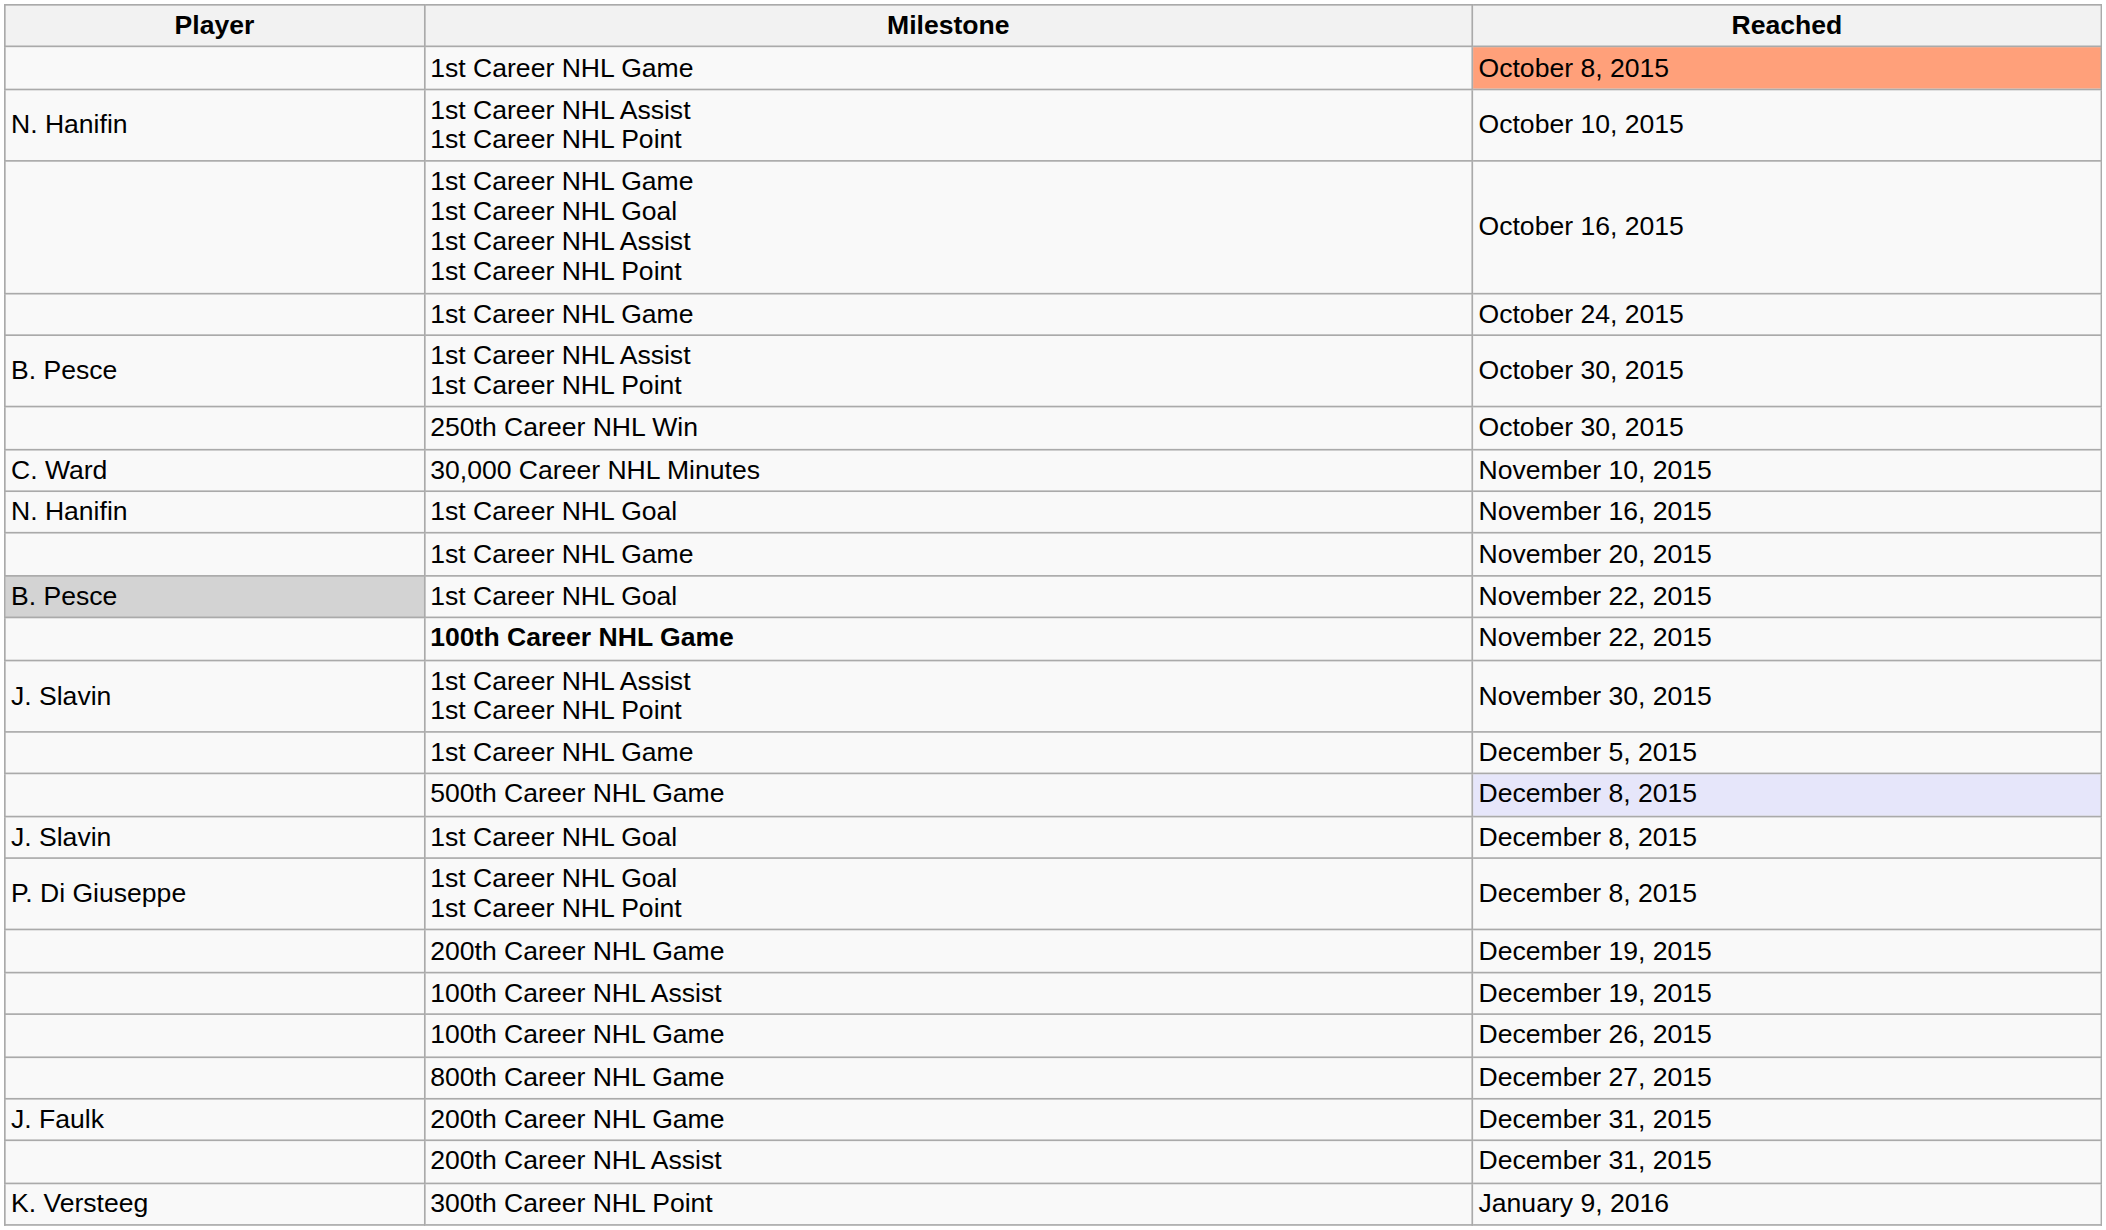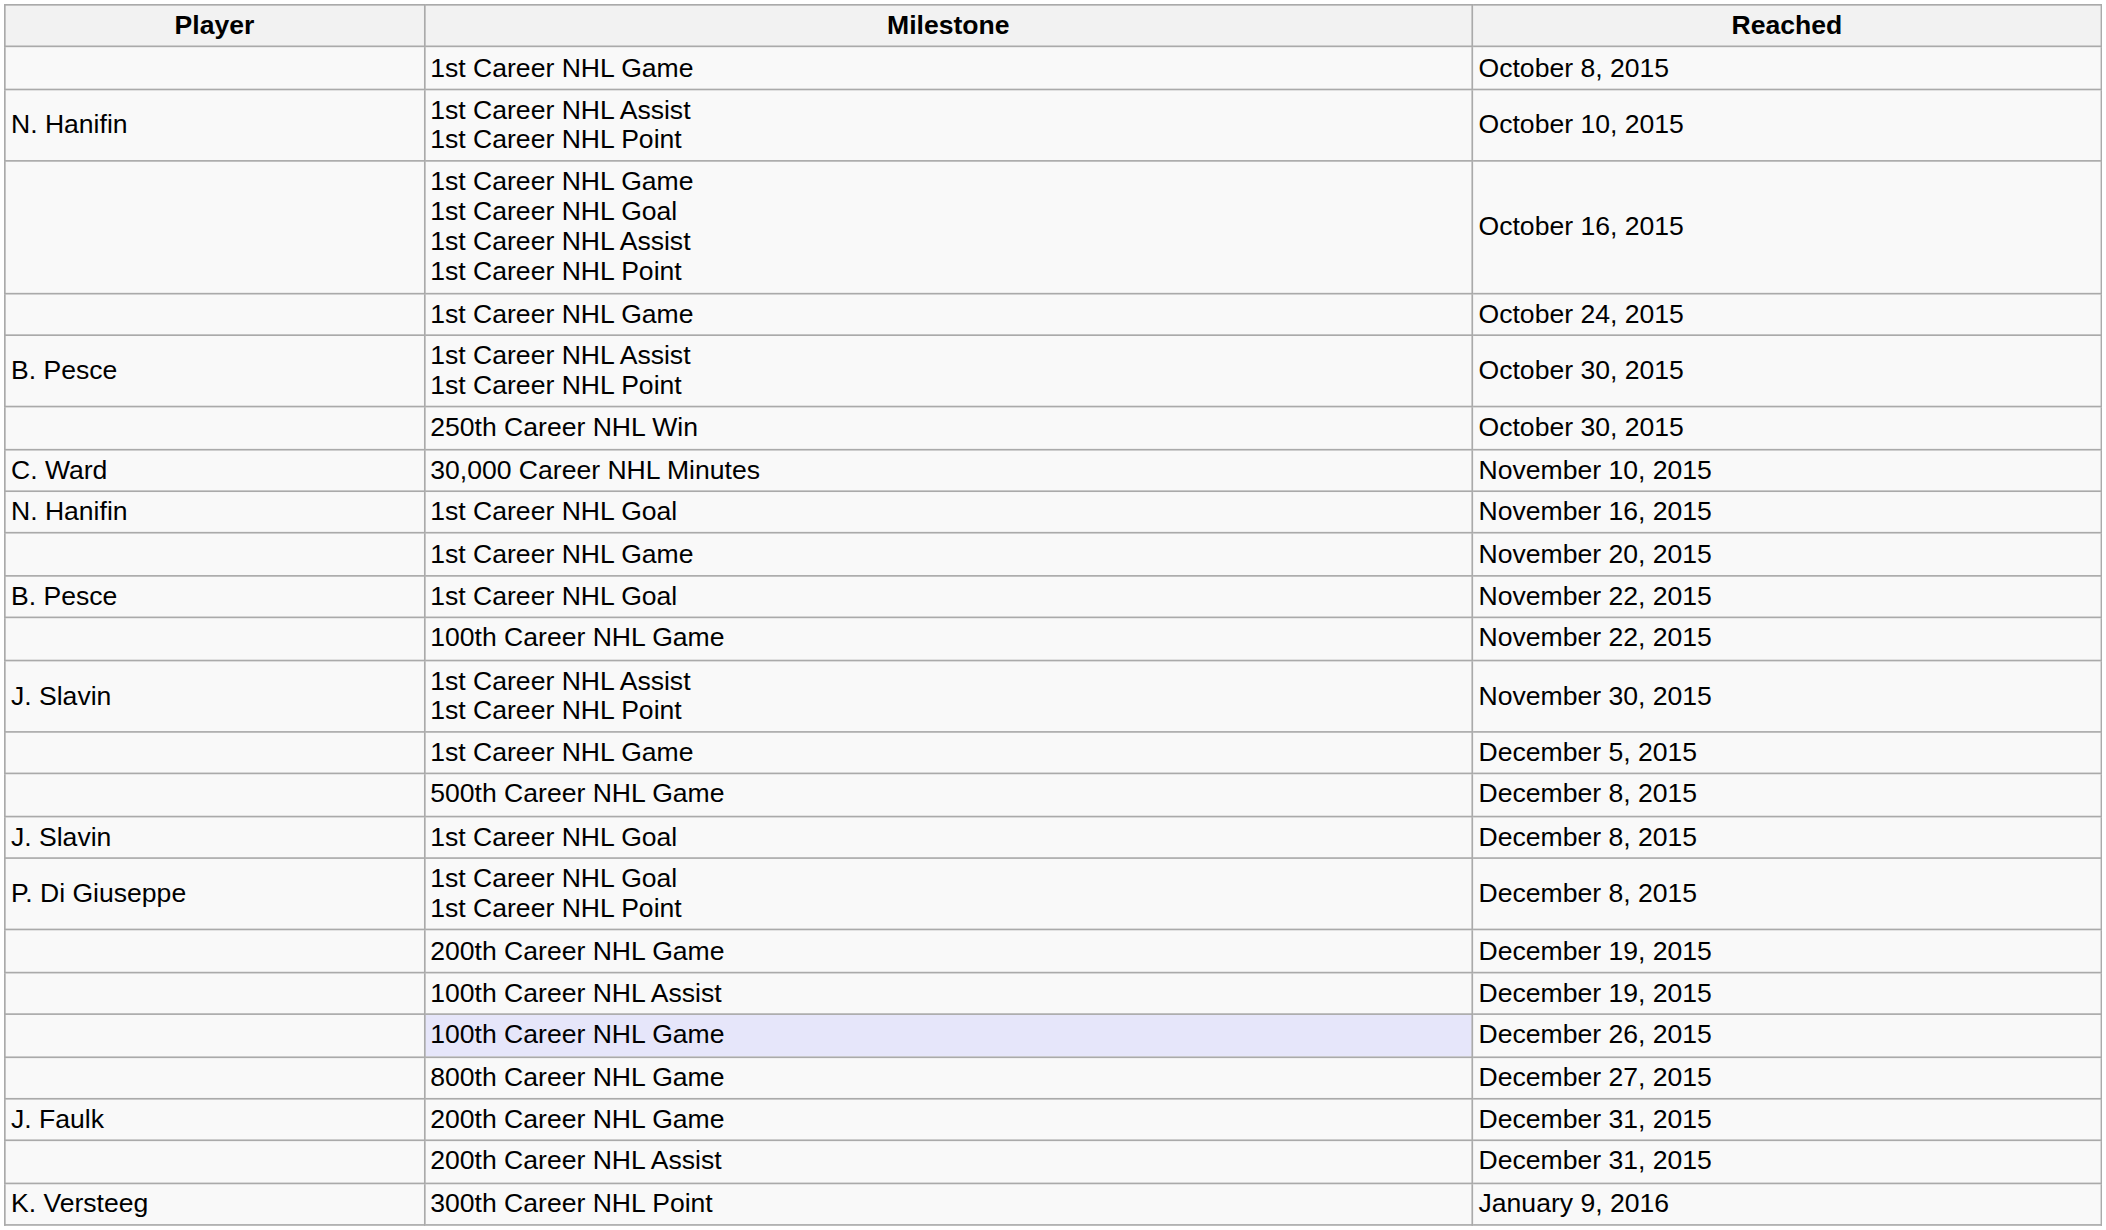(1574, 67) lightsalmon background -> (1574, 67) no background
(64, 596) lightgrey background -> (64, 596) no background
(582, 638) bold -> (577, 638) normal
(1588, 794) lavender background -> (1588, 794) no background
(577, 1035) no background -> (577, 1035) lavender background
